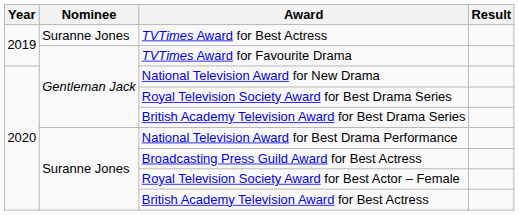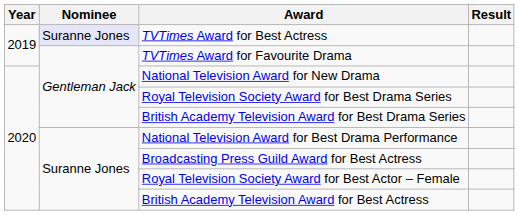(86, 35) no background -> (86, 35) lavender background
